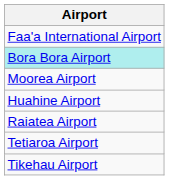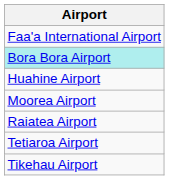(52, 79) Moorea Airport -> (54, 79) Huahine Airport
(54, 100) Huahine Airport -> (52, 100) Moorea Airport
